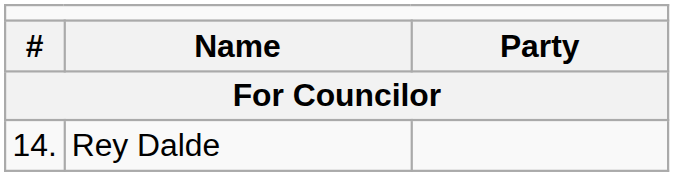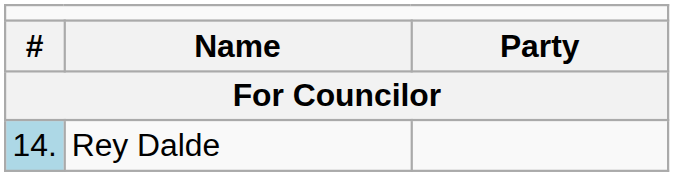(35, 146) no background -> (35, 146) lightblue background
